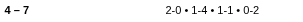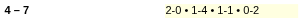(212, 11) no background -> (212, 11) lightyellow background
